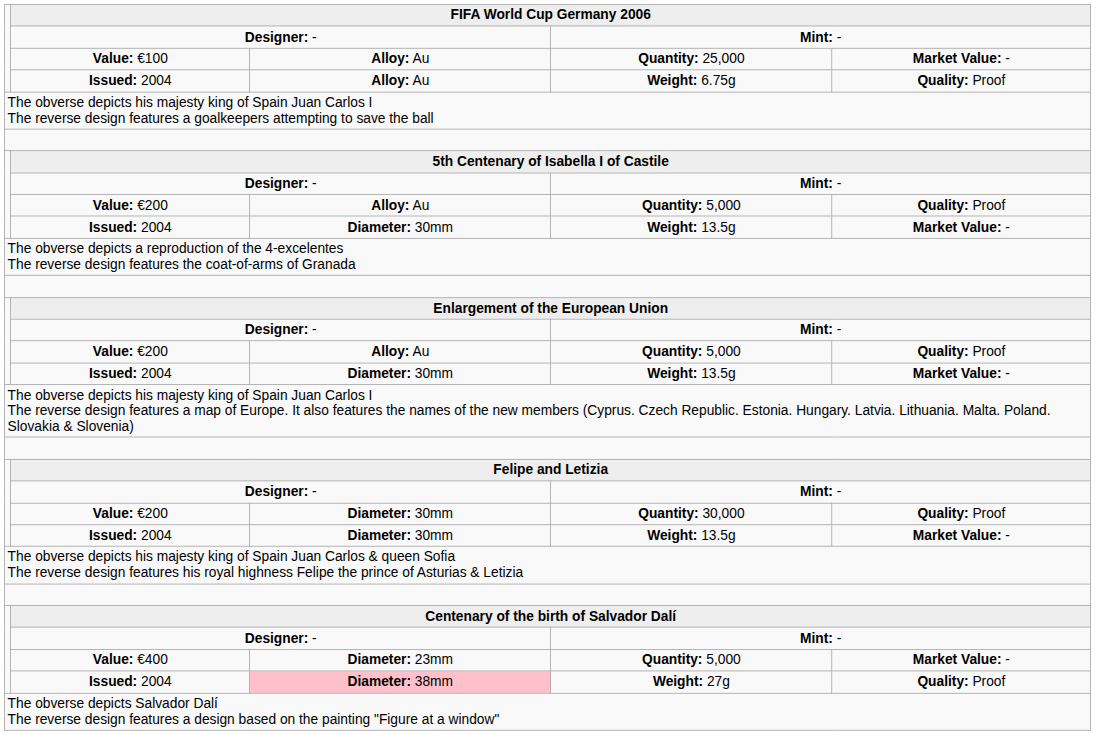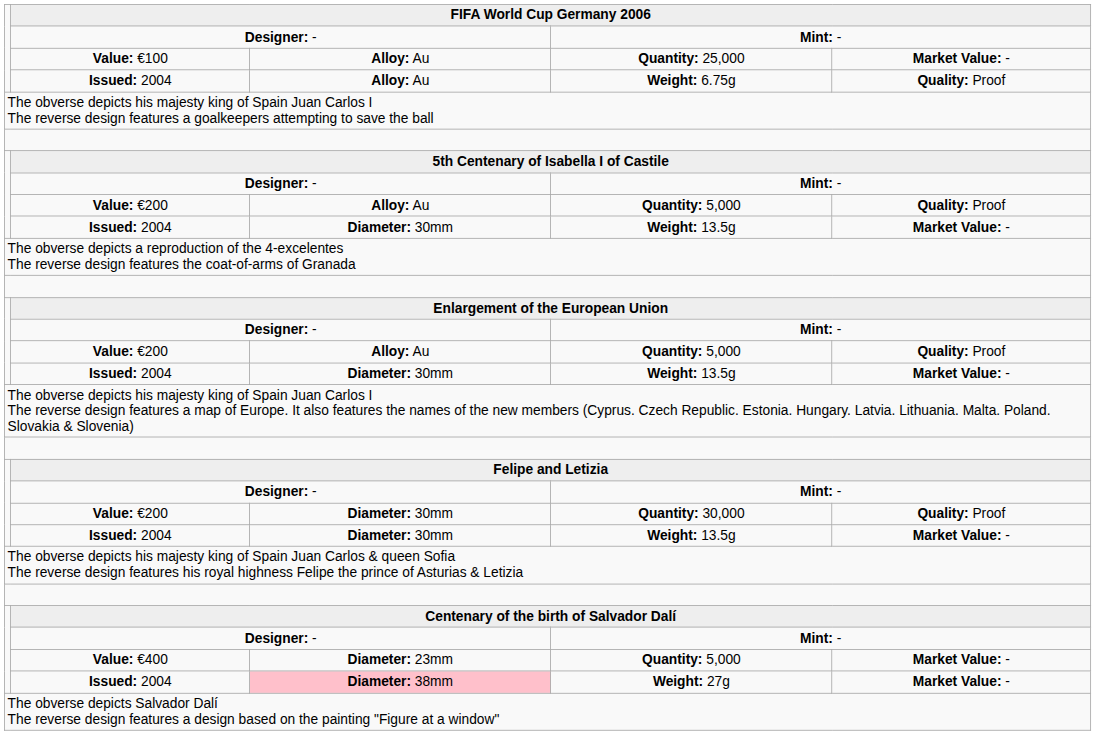(961, 682) Quality: Proof -> (961, 682) Market Value: -
